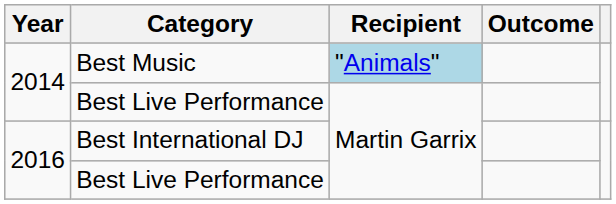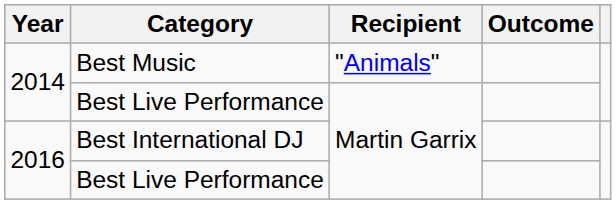(387, 62) lightblue background -> (387, 62) no background
